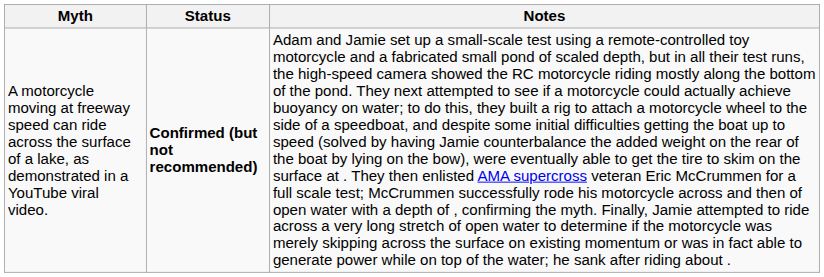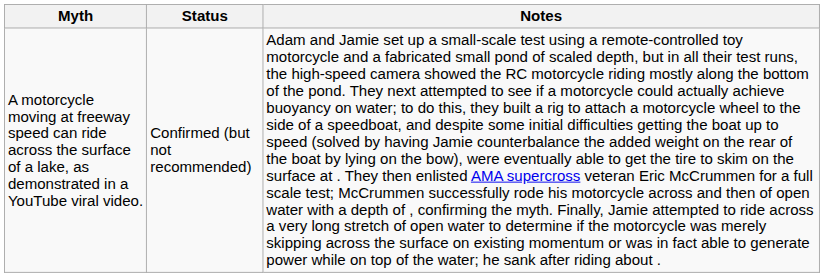(204, 150) bold -> (201, 150) normal
